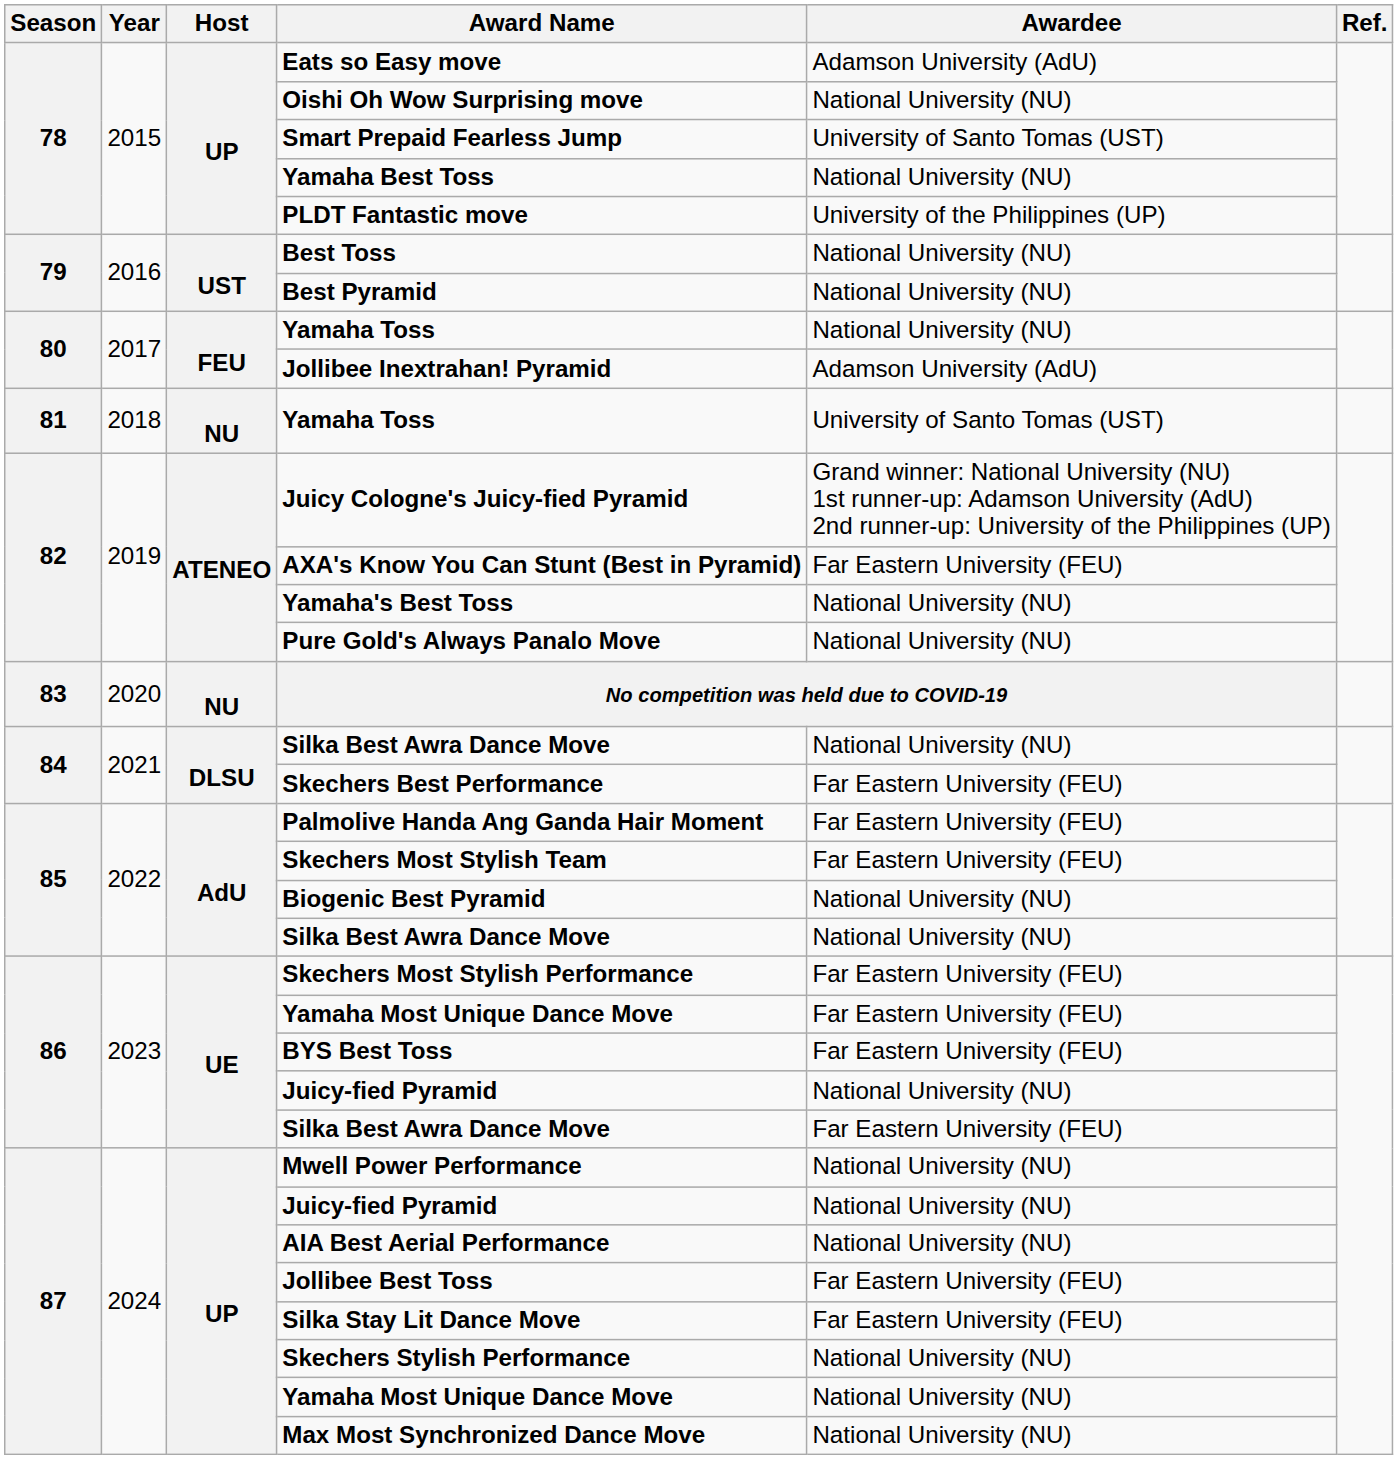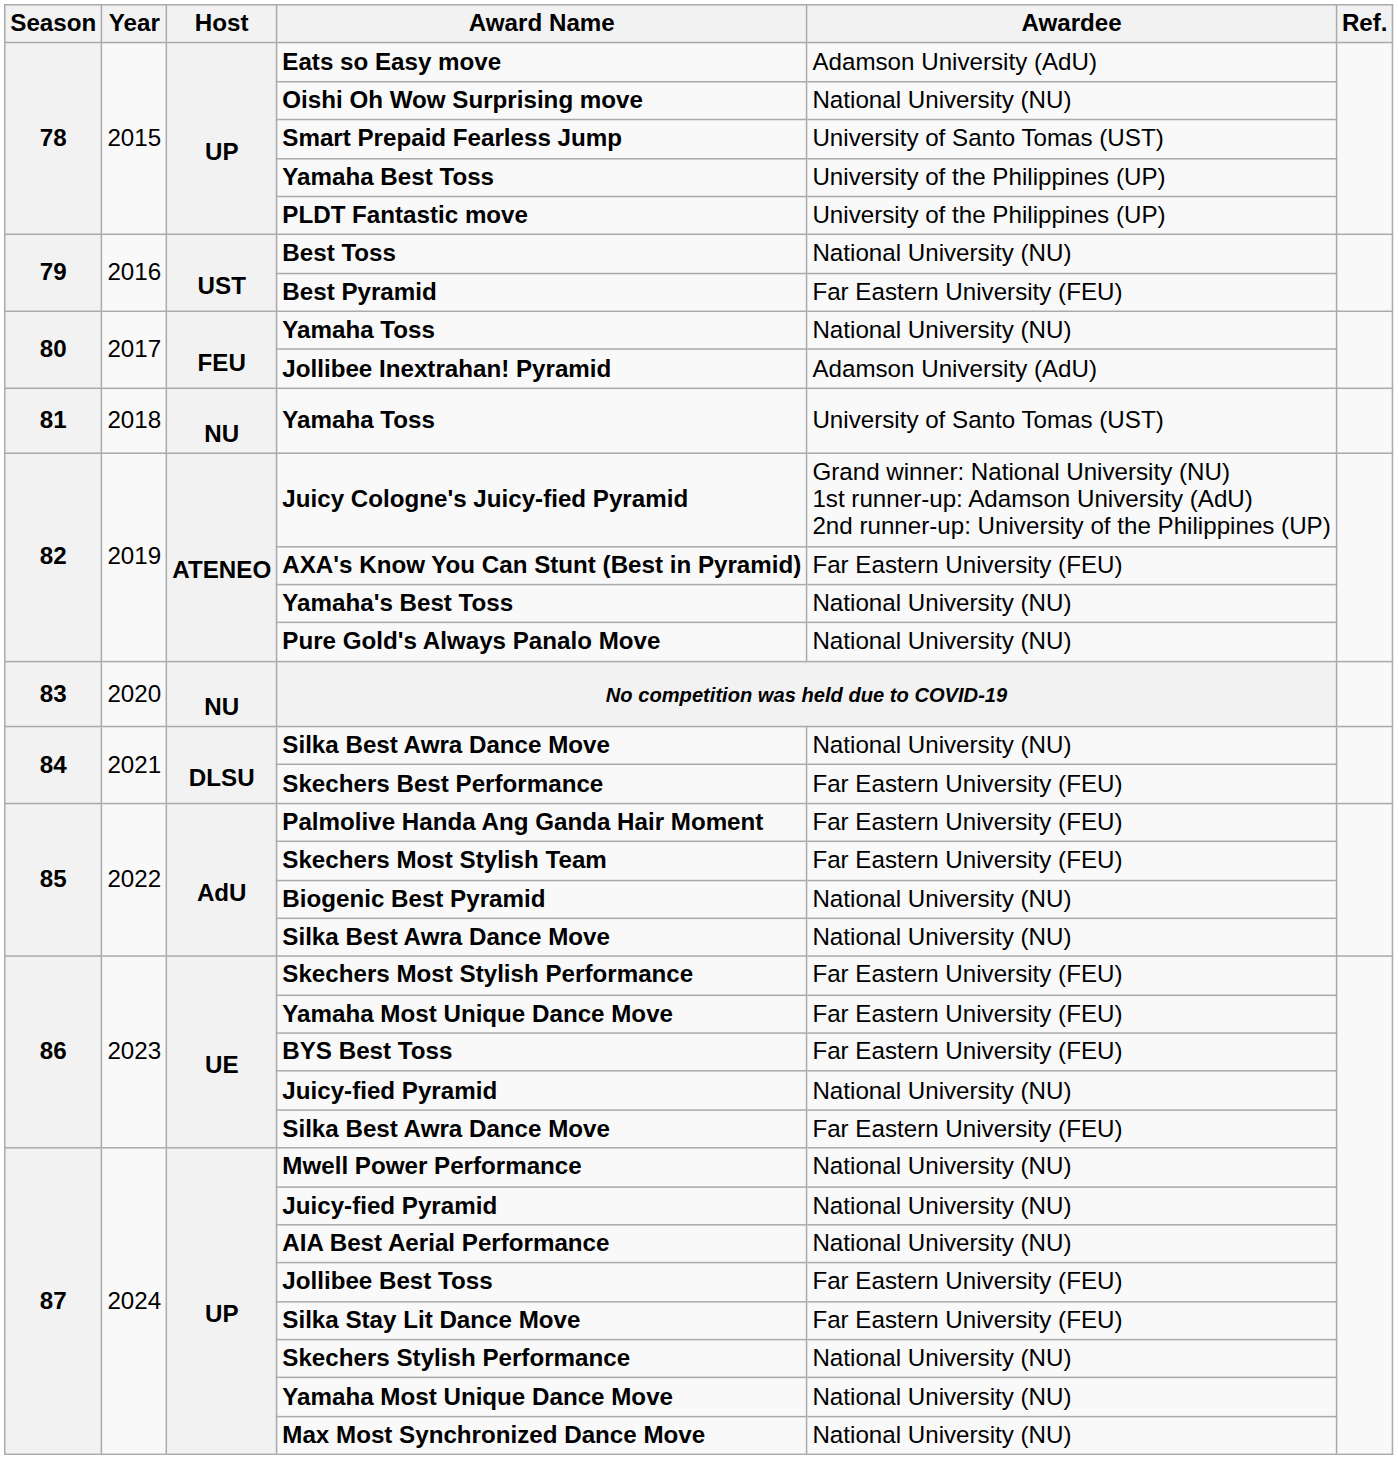(942, 176) National University (NU) -> (989, 176) University of the Philippines (UP)
(942, 291) National University (NU) -> (967, 291) Far Eastern University (FEU)
